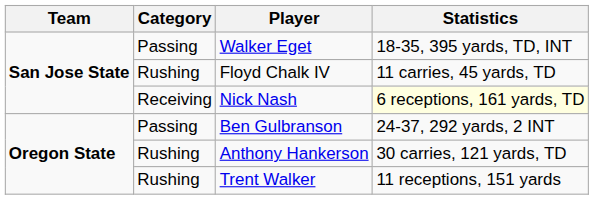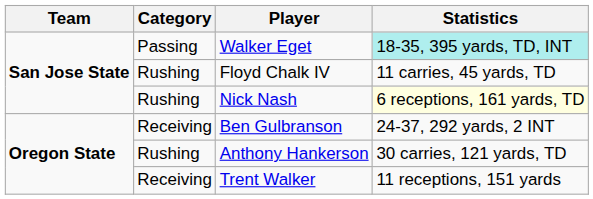(474, 45) no background -> (474, 45) paleturquoise background
(175, 99) Receiving -> (168, 99) Rushing
(168, 126) Passing -> (175, 126) Receiving
(168, 180) Rushing -> (175, 180) Receiving
